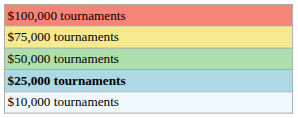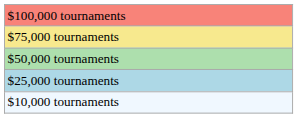(67, 80) bold -> (63, 80) normal
